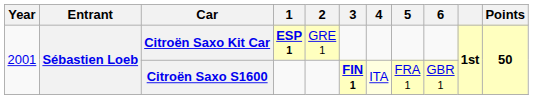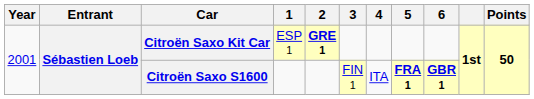(289, 43) bold -> (289, 43) normal
(322, 43) normal -> (322, 43) bold
(353, 78) bold -> (353, 78) normal
(379, 78) lightyellow background -> (379, 78) no background
(408, 78) normal -> (408, 78) bold
(441, 78) normal -> (442, 78) bold
